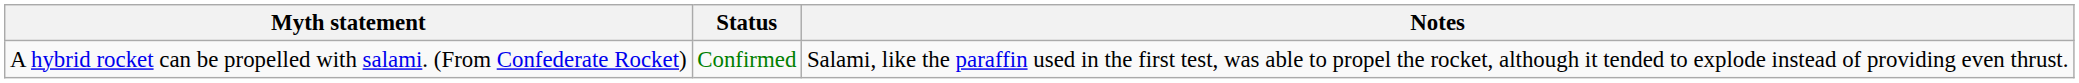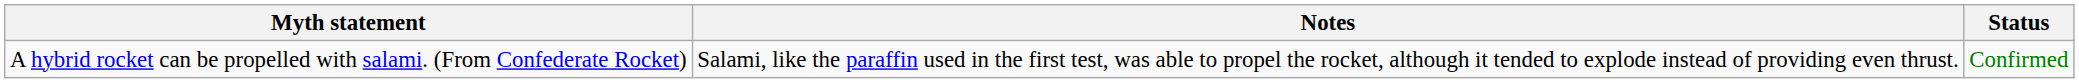columns swapped: (747, 22) <-> (1438, 22)
